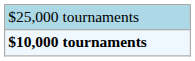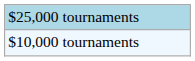(78, 42) bold -> (74, 42) normal
